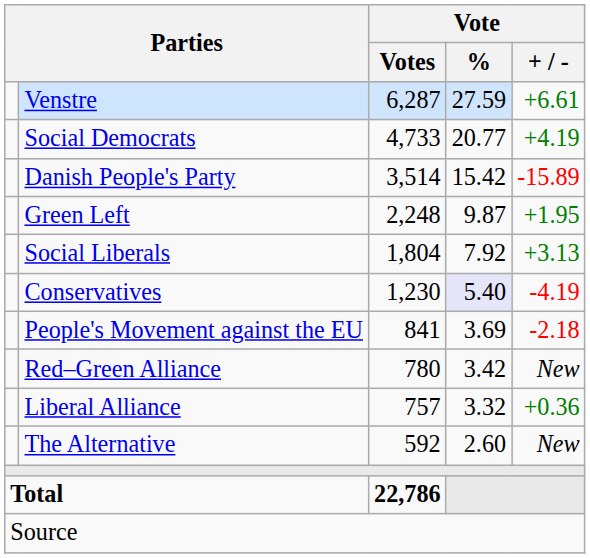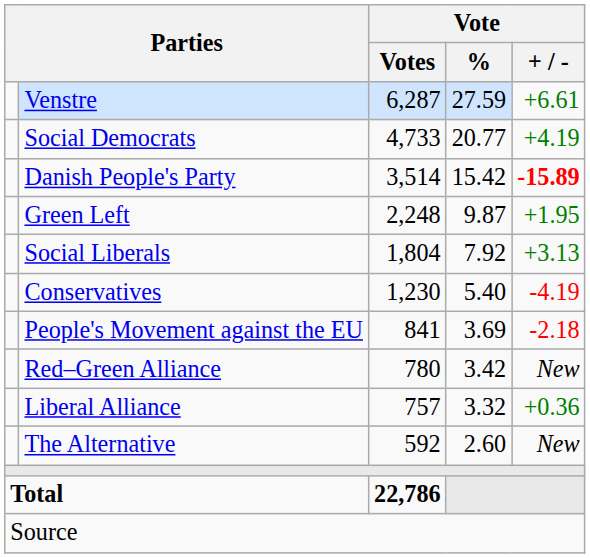(548, 176) normal -> (548, 176) bold
(485, 291) lavender background -> (485, 291) no background
